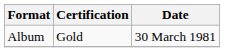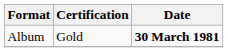(175, 36) normal -> (177, 36) bold
